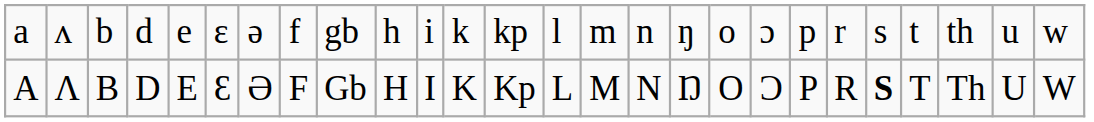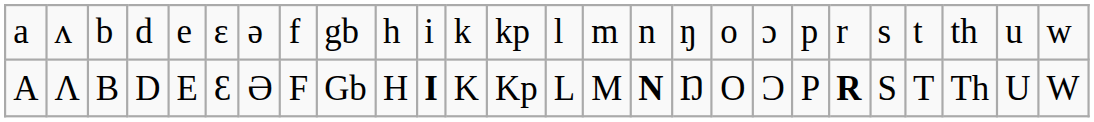(430, 87) normal -> (431, 87) bold
(649, 87) normal -> (651, 87) bold
(846, 87) normal -> (849, 87) bold
(883, 87) bold -> (887, 87) normal
